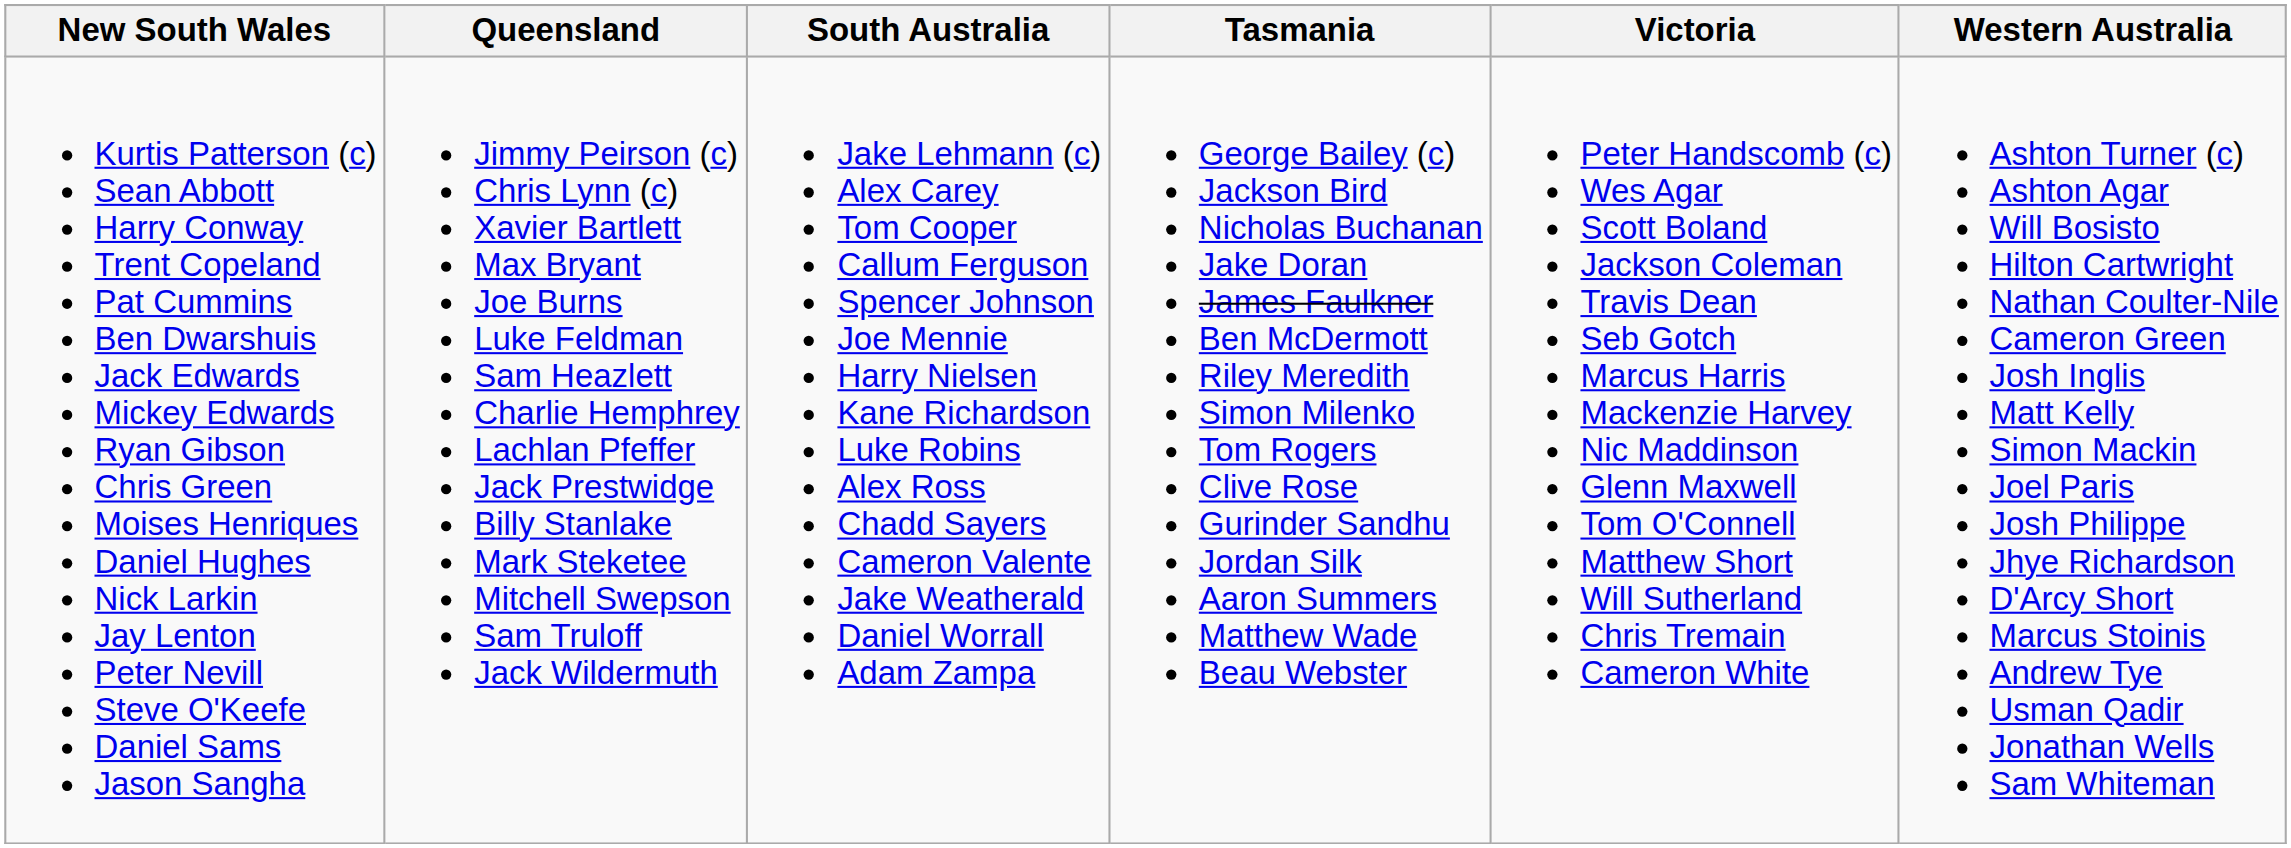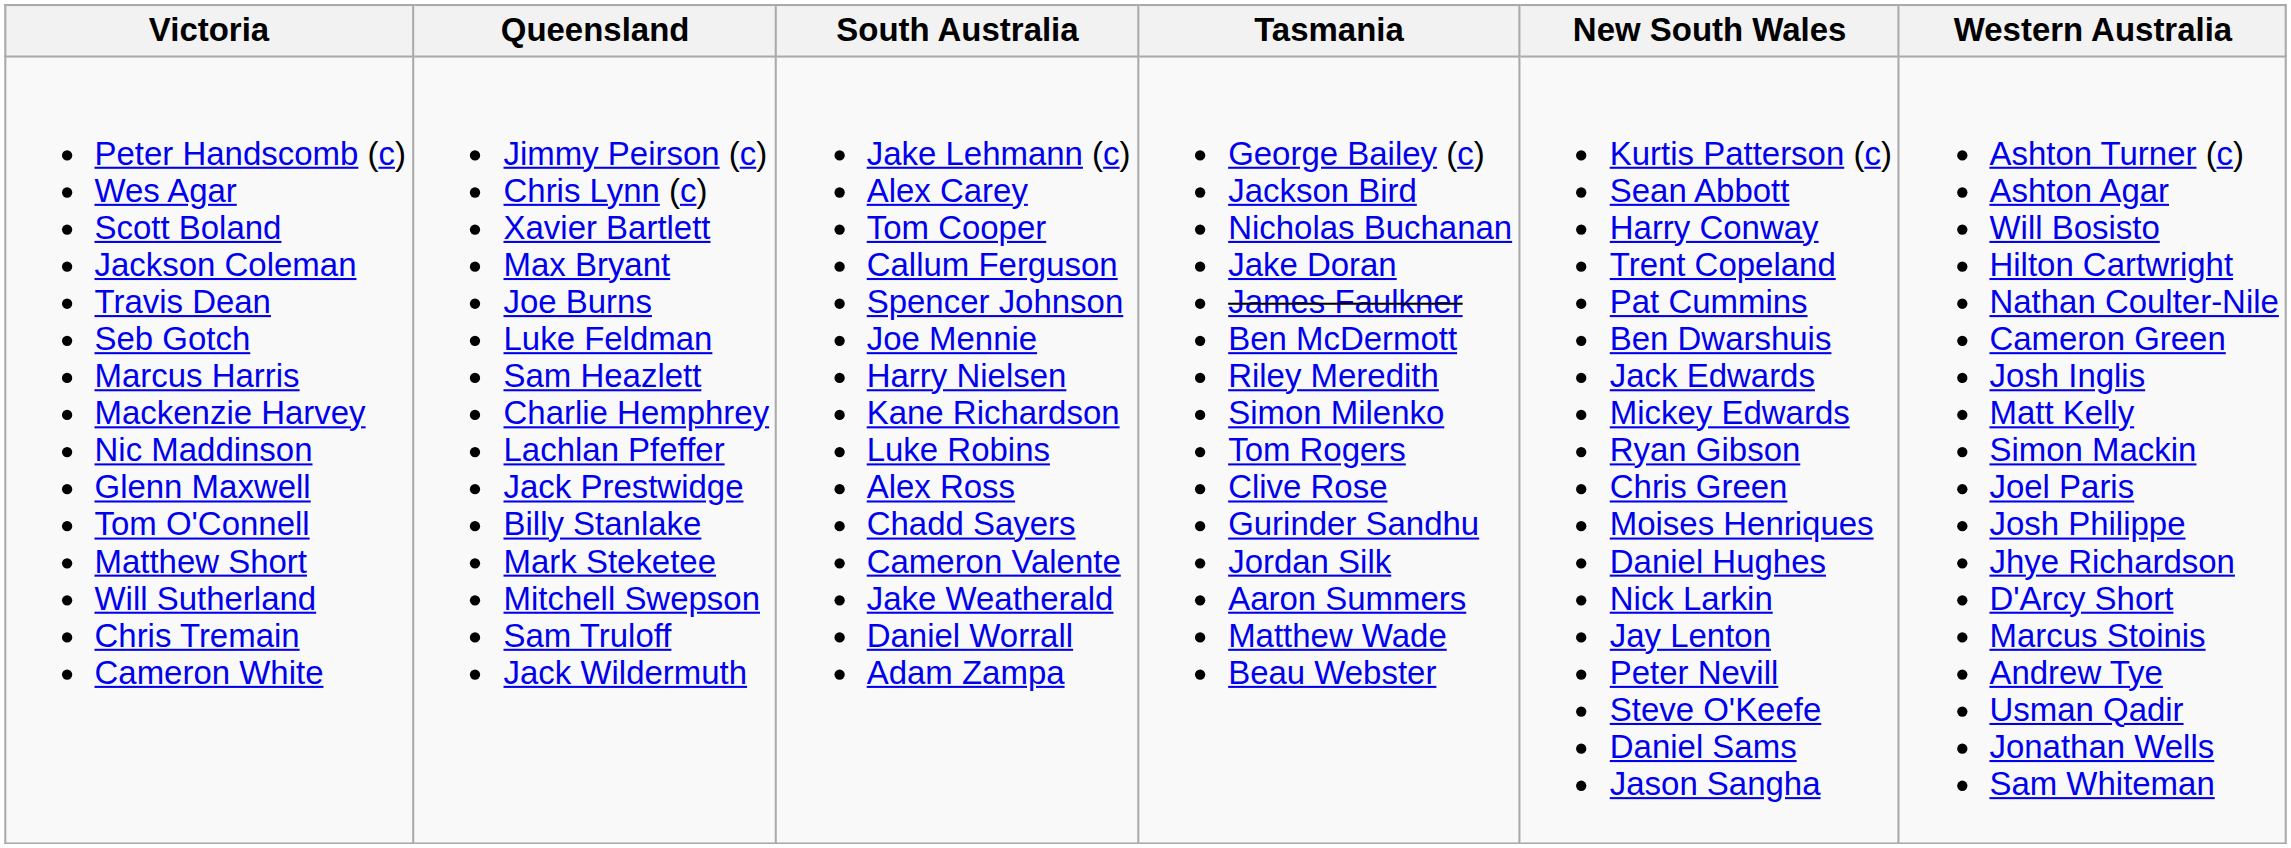columns swapped: (194, 30) <-> (1695, 30)
